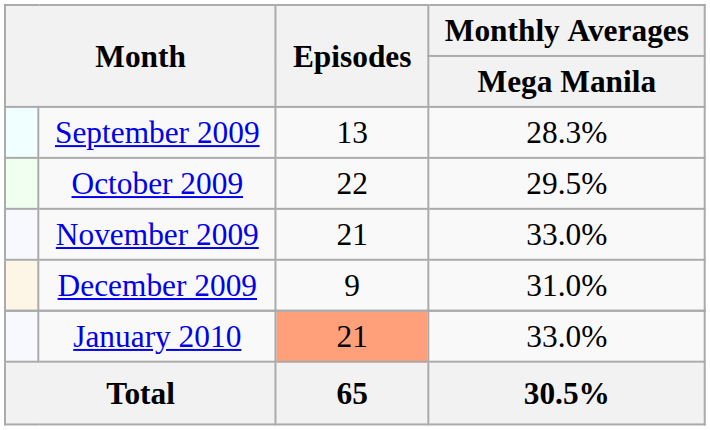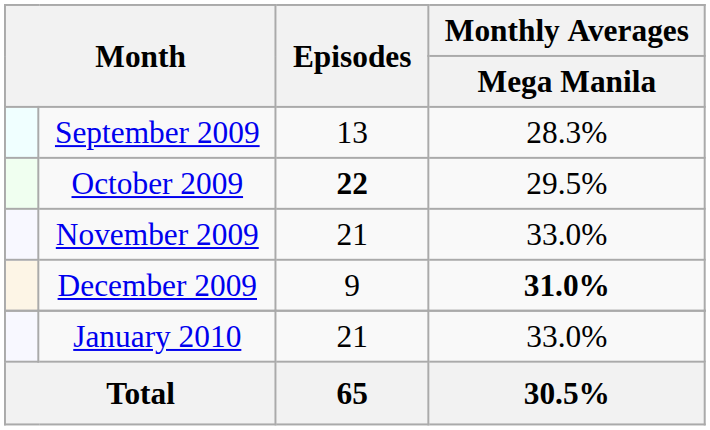(352, 183) normal -> (352, 183) bold
(567, 285) normal -> (567, 285) bold
(352, 336) lightsalmon background -> (352, 336) no background
